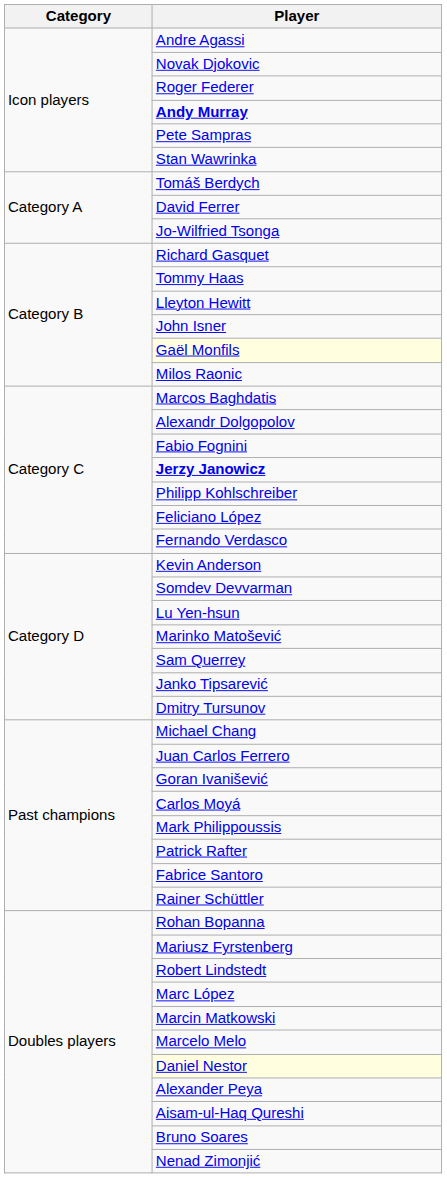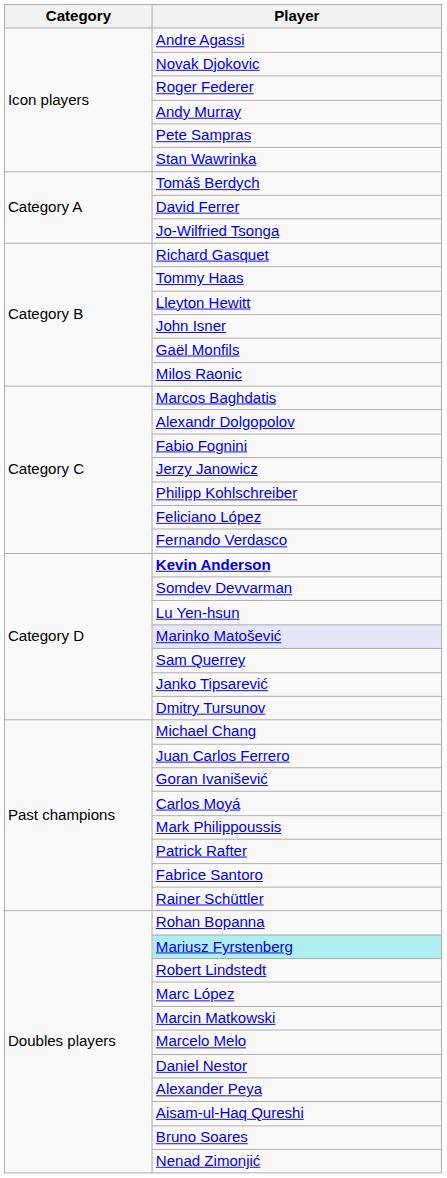(202, 111) bold -> (198, 111) normal
(198, 350) lightyellow background -> (198, 350) no background
(211, 469) bold -> (207, 469) normal
(209, 565) normal -> (213, 565) bold
(219, 636) no background -> (219, 636) lavender background
(224, 946) no background -> (224, 946) paleturquoise background
(201, 1065) lightyellow background -> (201, 1065) no background
